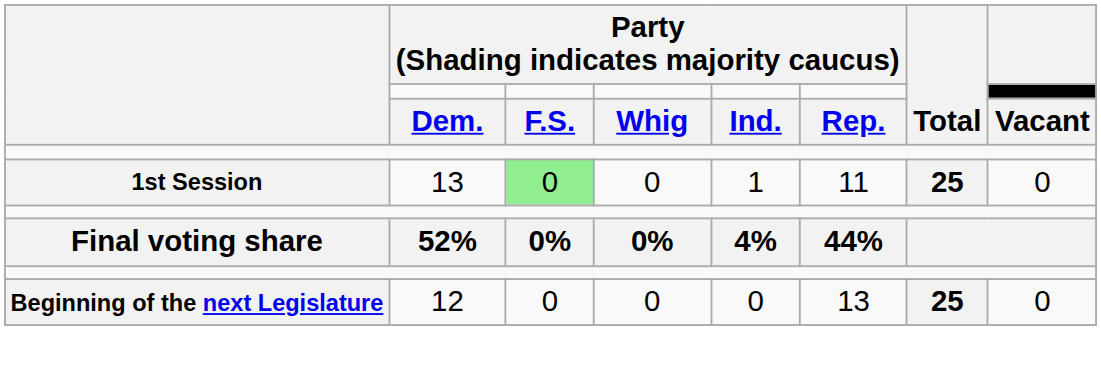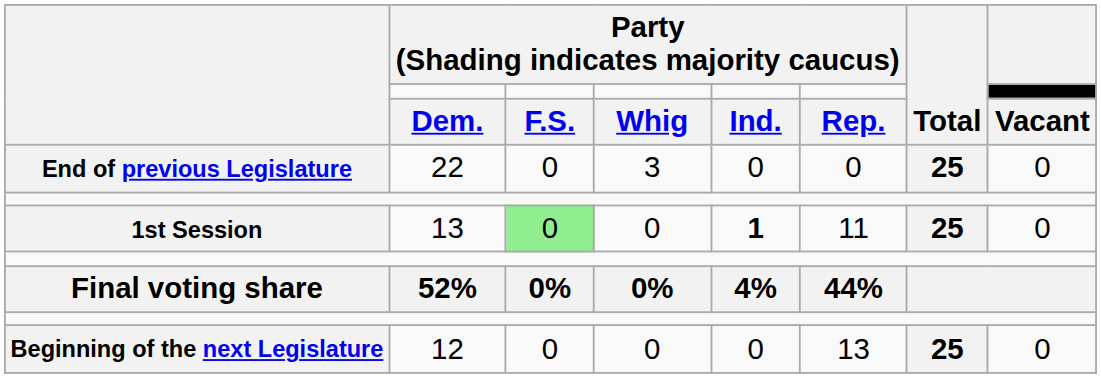+ row: (197, 168)
(756, 181) normal -> (756, 228) bold
